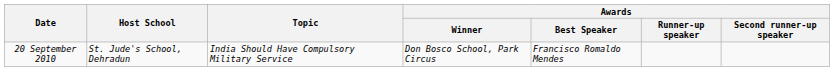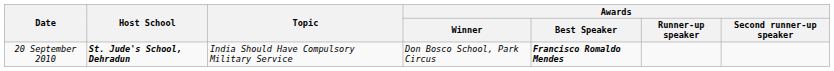(135, 54) normal -> (135, 54) bold
(577, 54) normal -> (577, 54) bold
